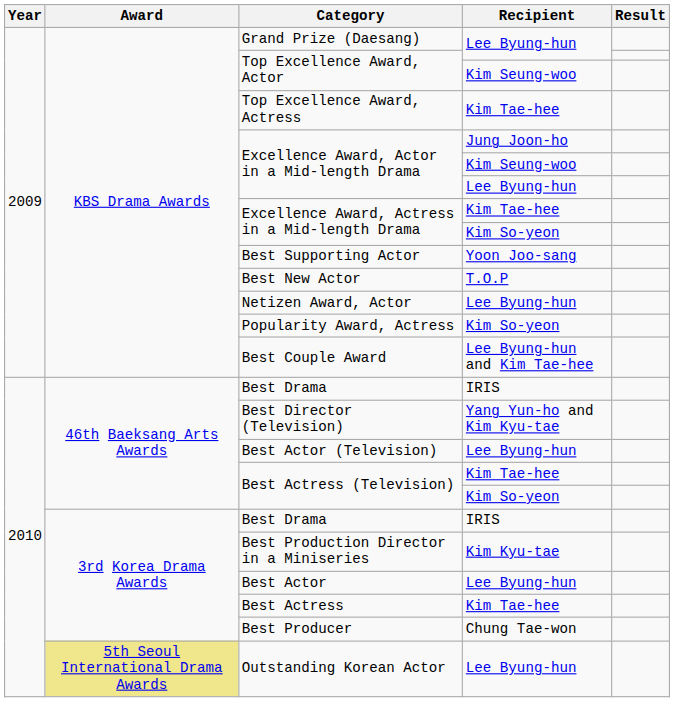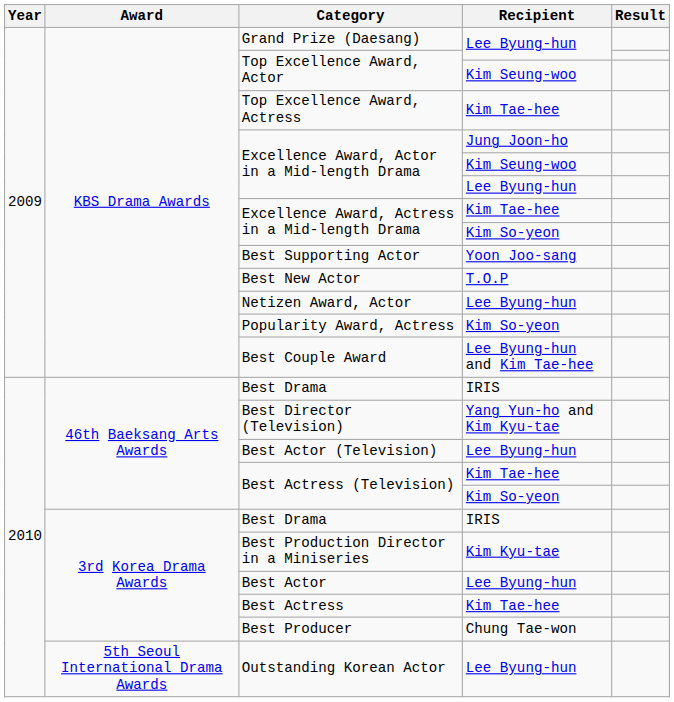(142, 668) khaki background -> (142, 668) no background
